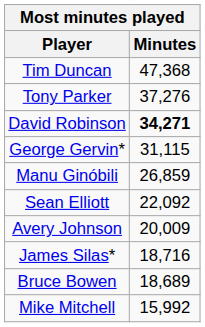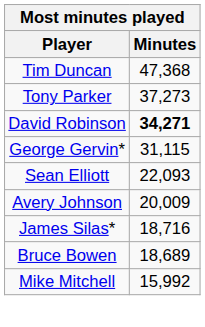(165, 96) 37,276 -> (165, 96) 37,273
- row: (67, 176)
(165, 202) 22,092 -> (165, 176) 22,093
